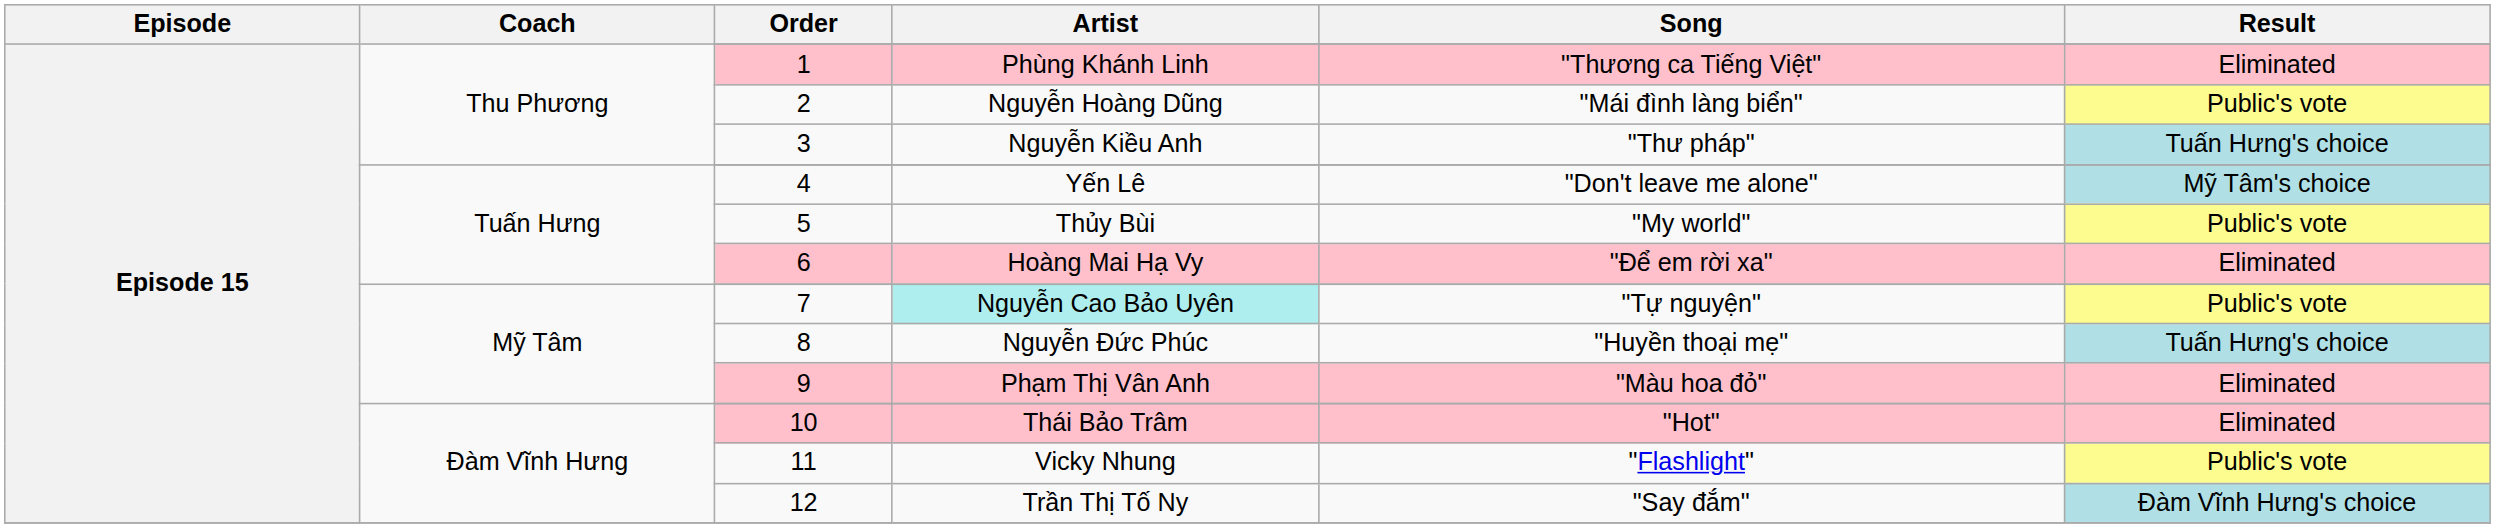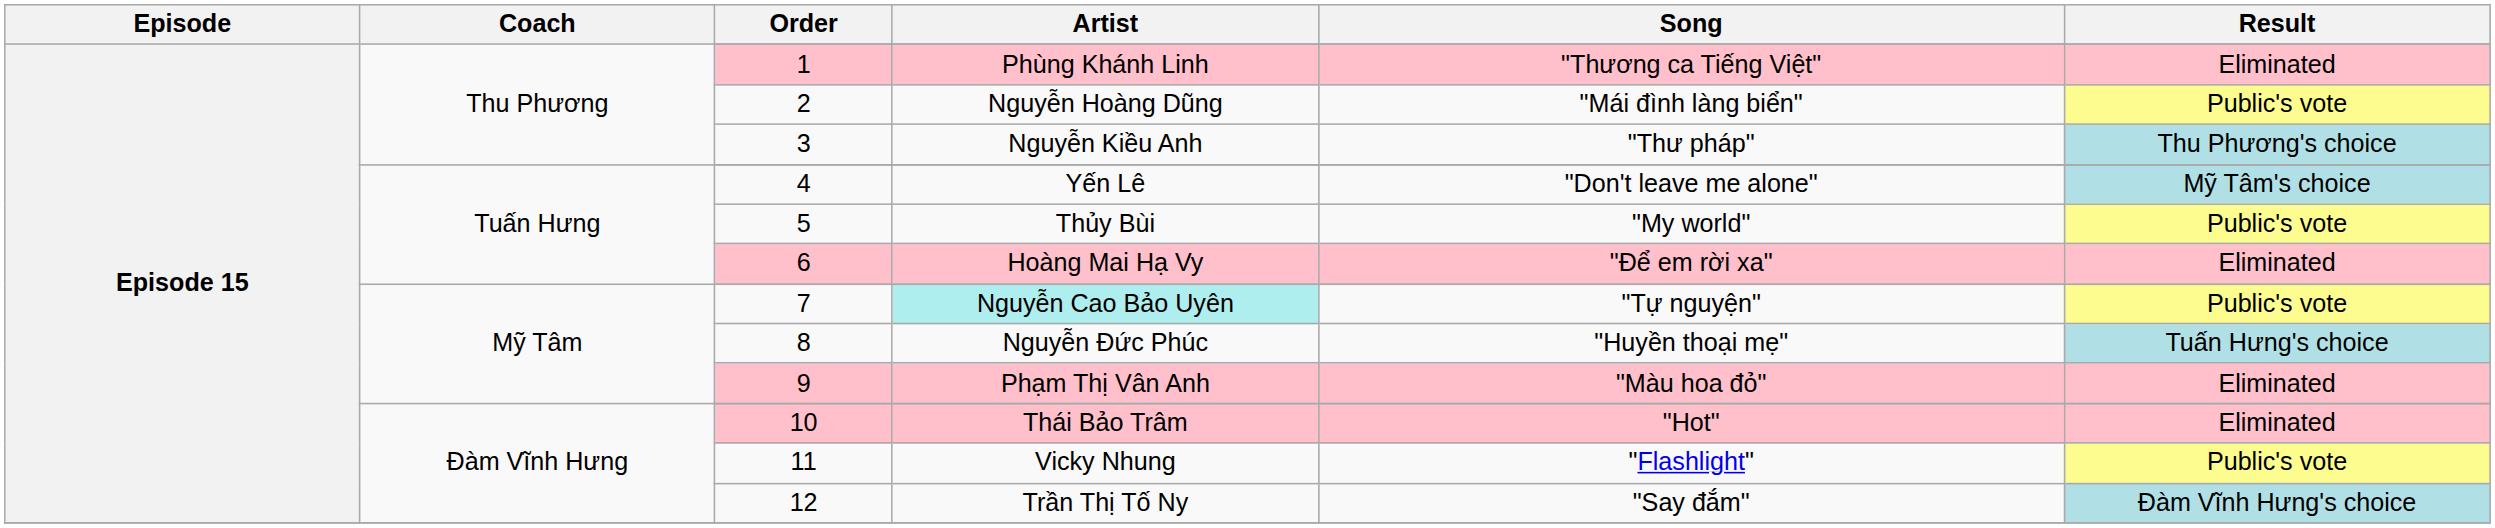(2277, 143) Tuấn Hưng's choice -> (2277, 143) Thu Phương's choice
